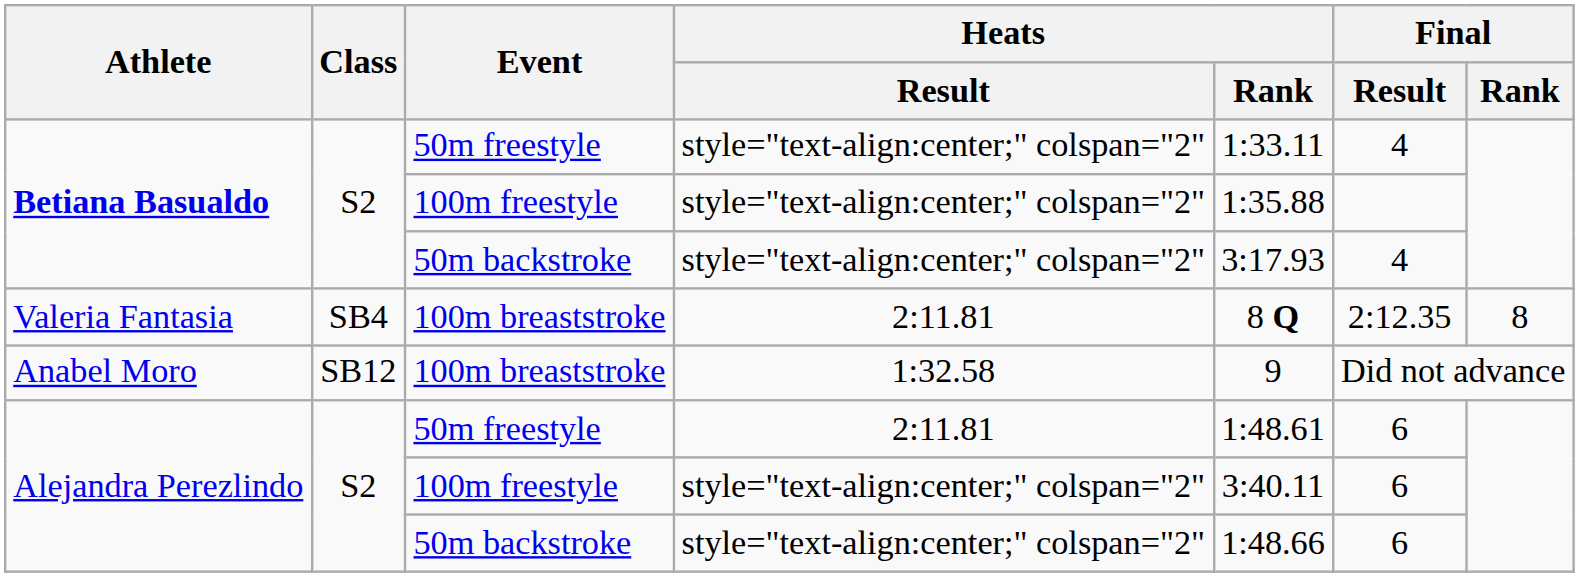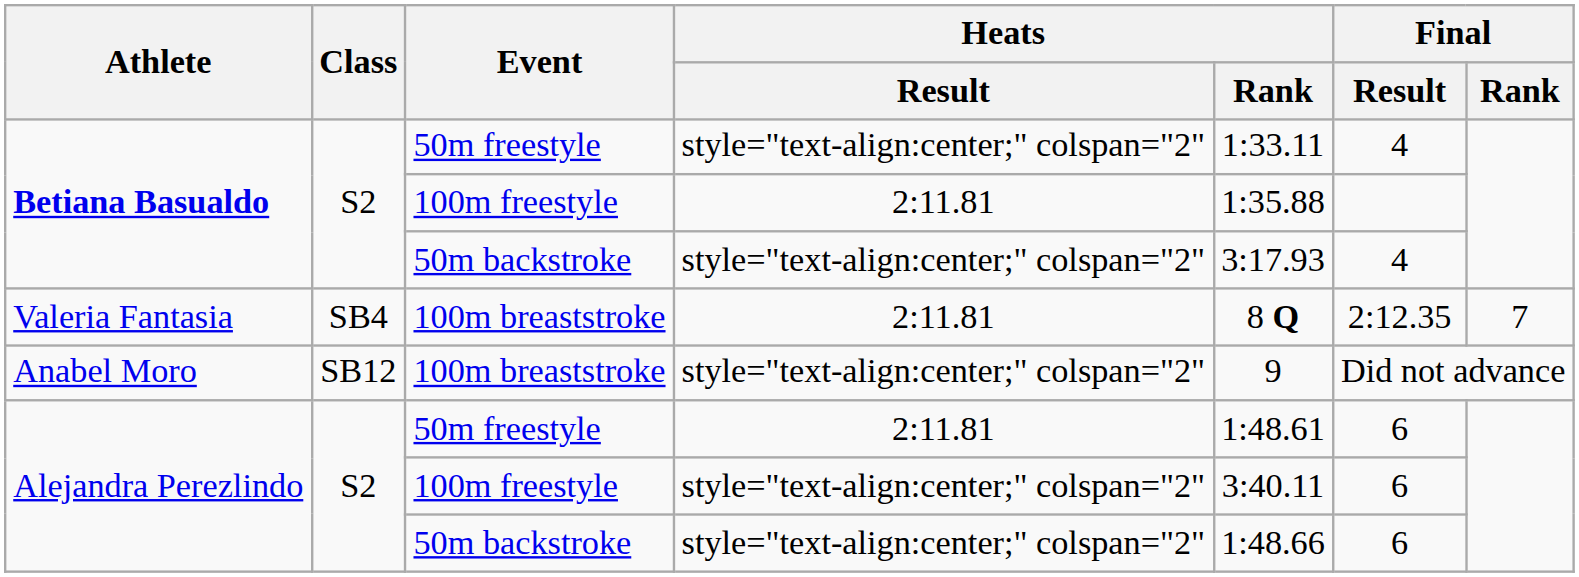(943, 202) style="text-align:center;" colspan="2" -> (943, 202) 2:11.81
(1520, 315) 8 -> (1520, 315) 7
(943, 372) 1:32.58 -> (943, 372) style="text-align:center;" colspan="2"
